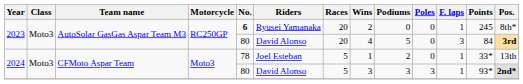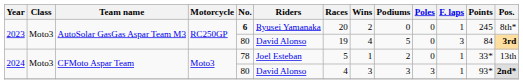(343, 41) 20 -> (343, 41) 19
(346, 71) 5 -> (346, 71) 4
